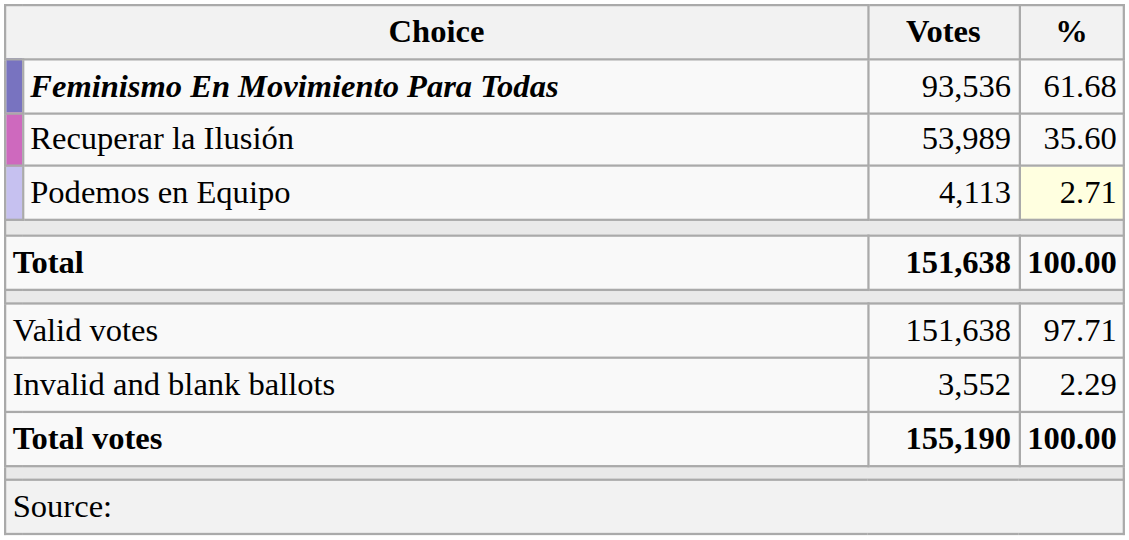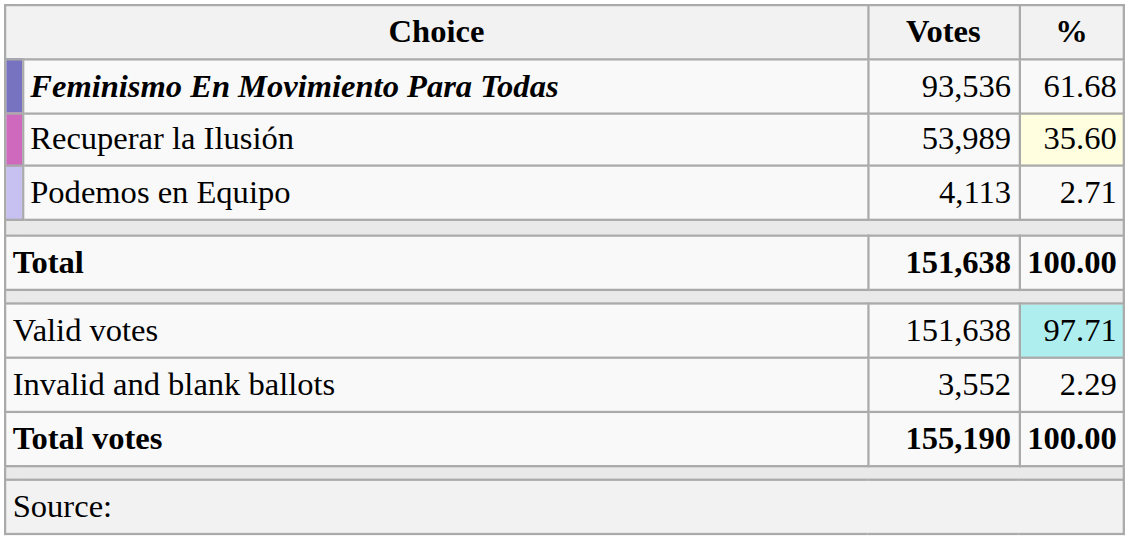(1080, 139) no background -> (1080, 139) lightyellow background
(1088, 192) lightyellow background -> (1088, 192) no background
(1080, 330) no background -> (1080, 330) paleturquoise background
